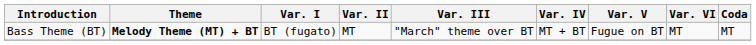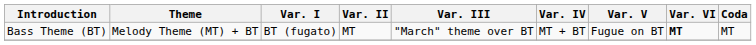(185, 31) bold -> (185, 31) normal
(676, 31) normal -> (676, 31) bold
